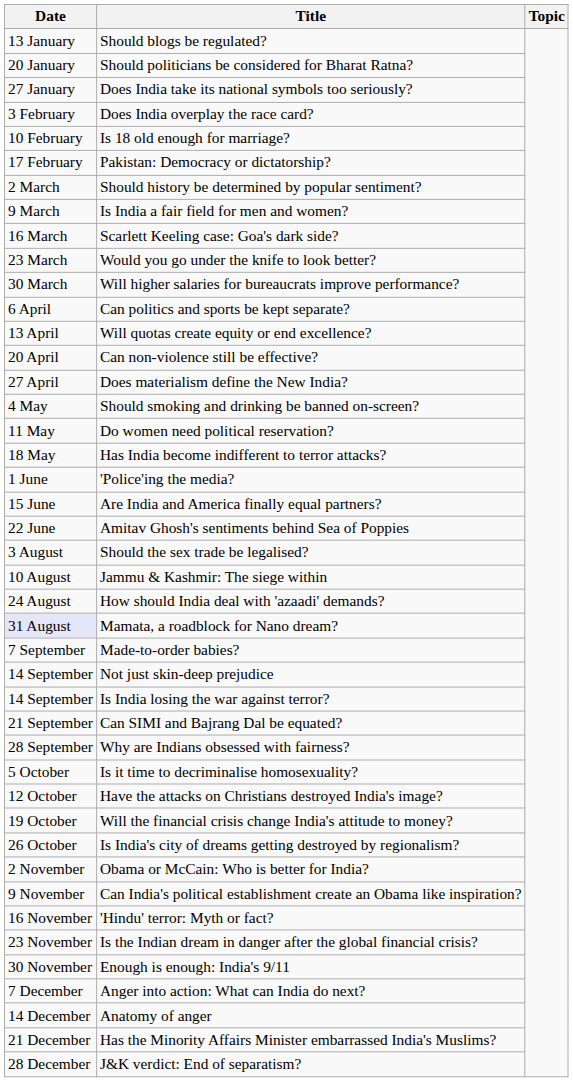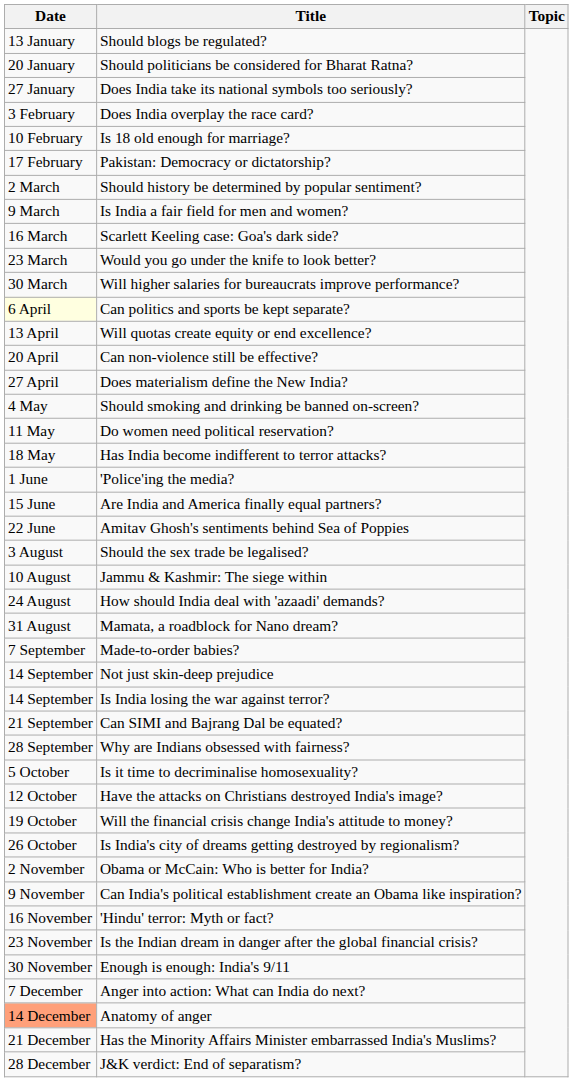(30, 308) no background -> (30, 308) lightyellow background
(39, 625) lavender background -> (39, 625) no background
(49, 1015) no background -> (49, 1015) lightsalmon background
